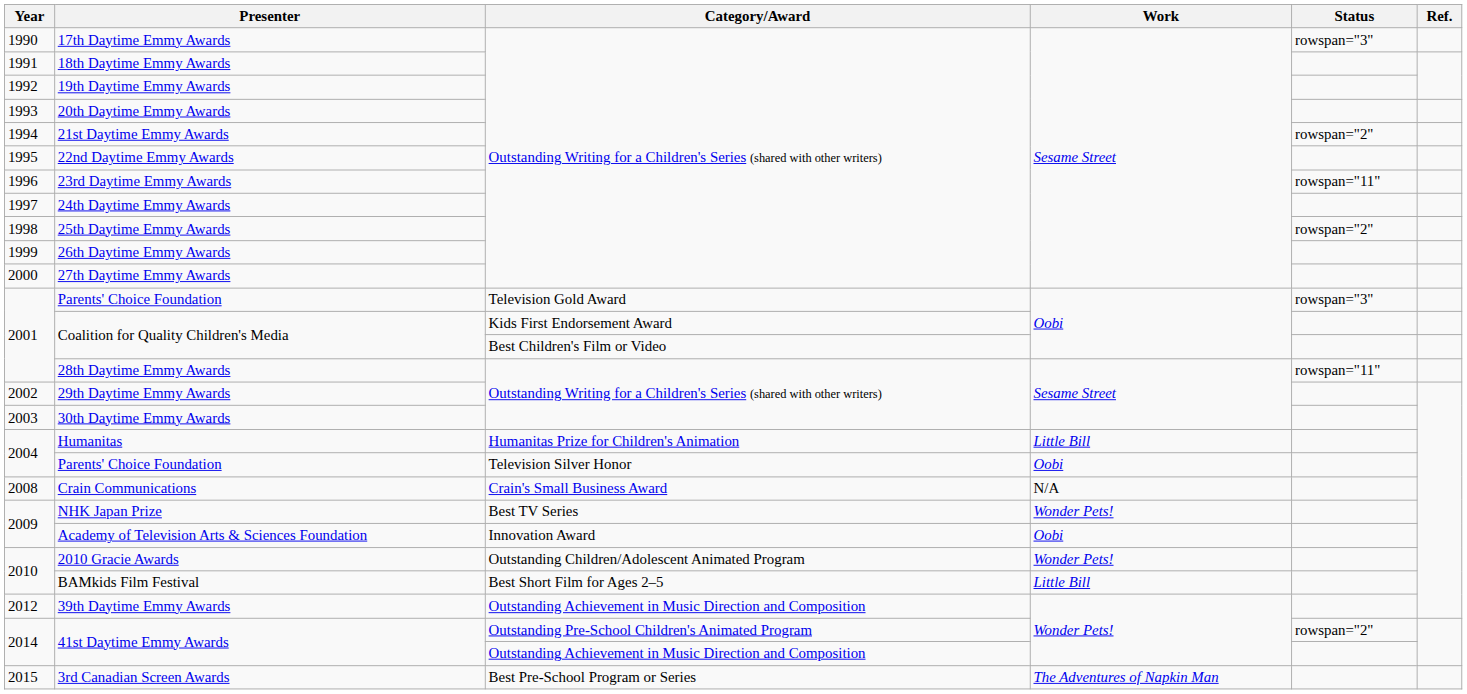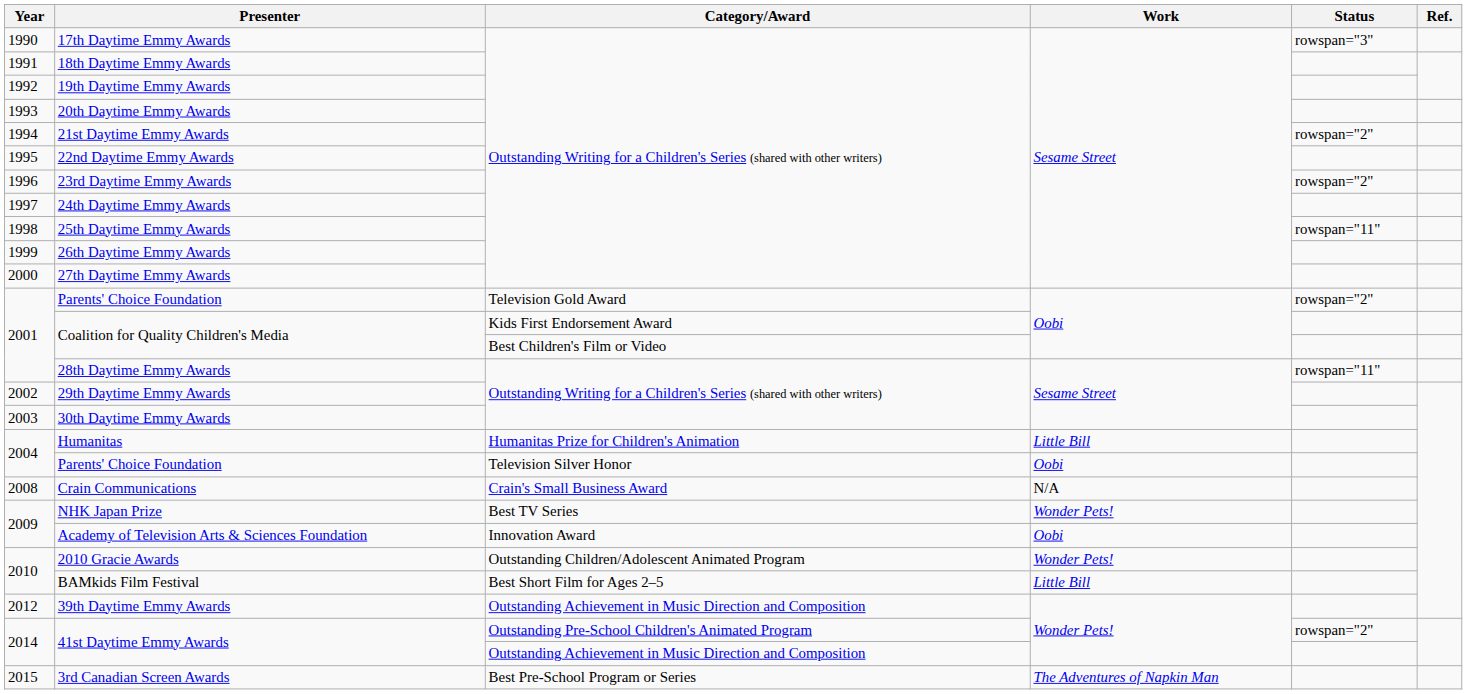(1338, 181) rowspan="11" -> (1334, 181) rowspan="2"
(1334, 228) rowspan="2" -> (1338, 228) rowspan="11"
(1334, 299) rowspan="3" -> (1334, 299) rowspan="2"
